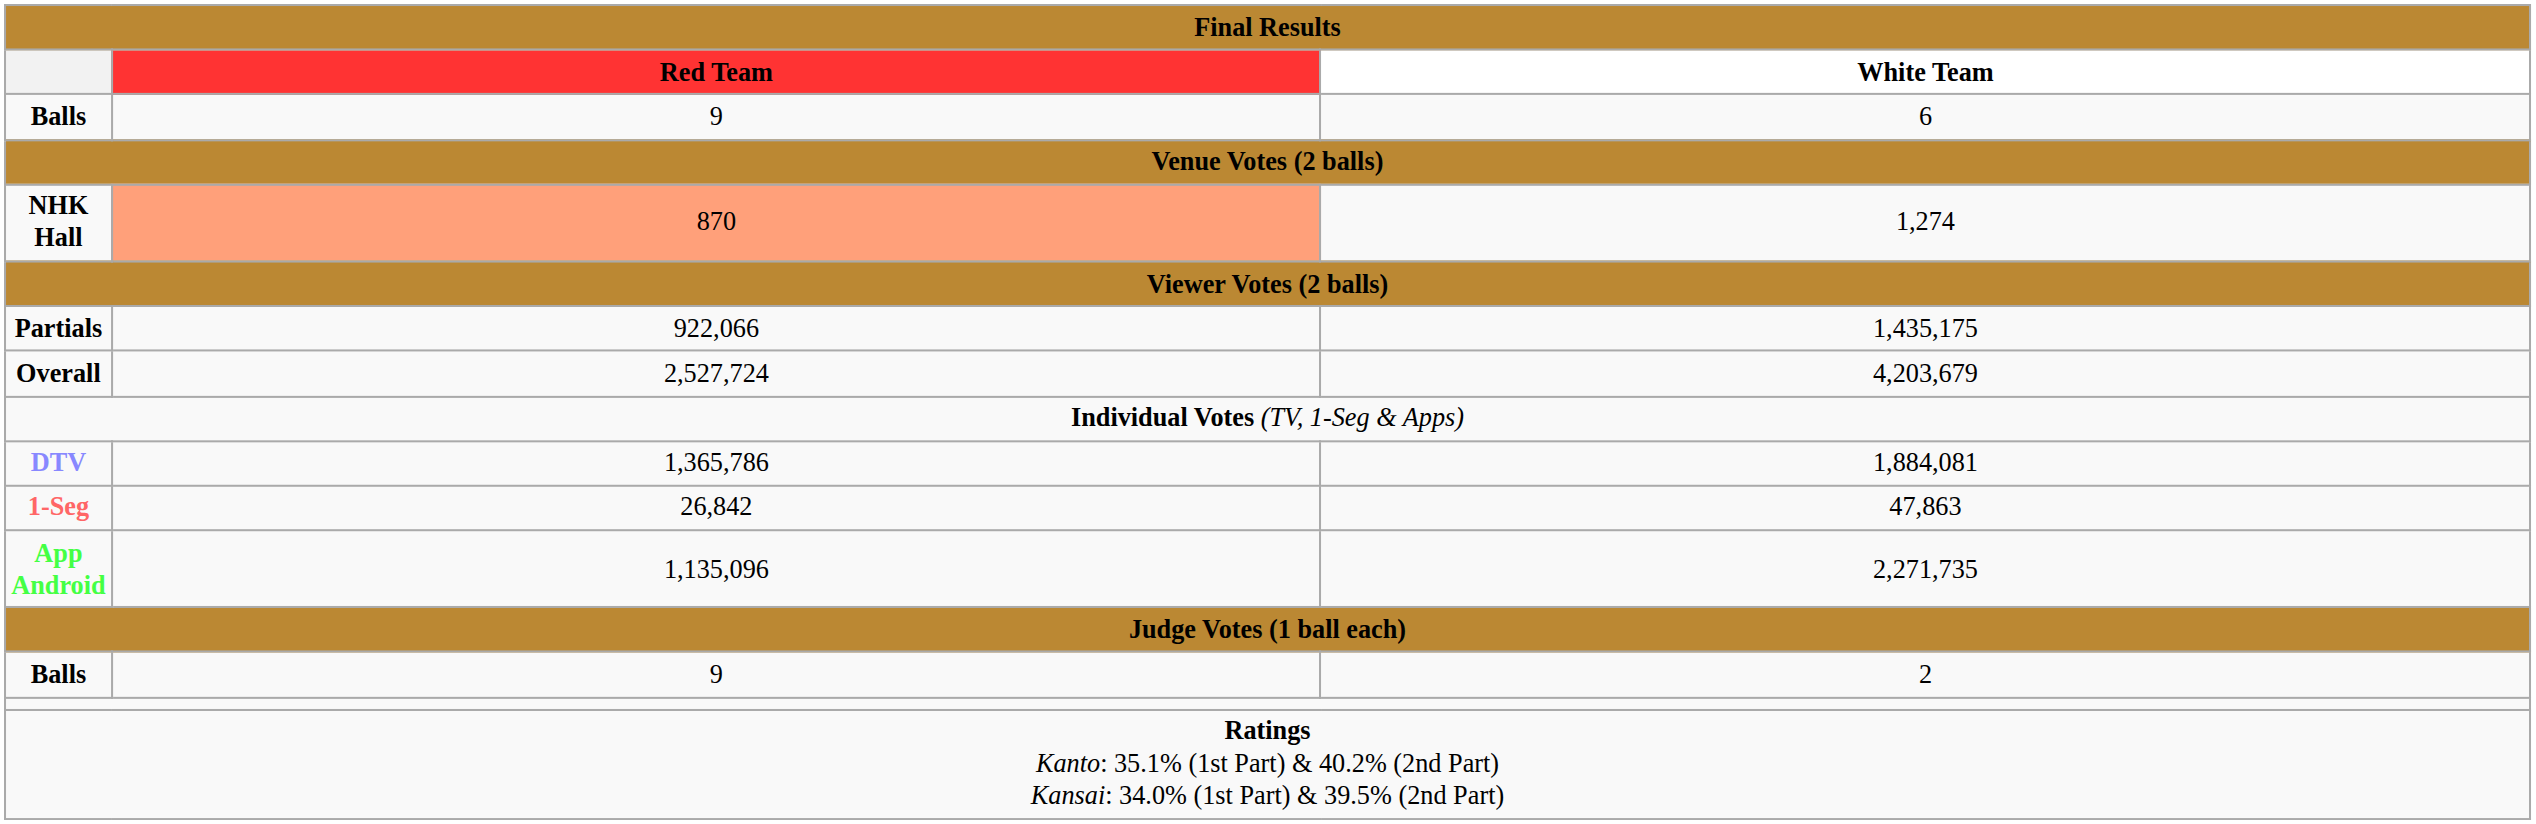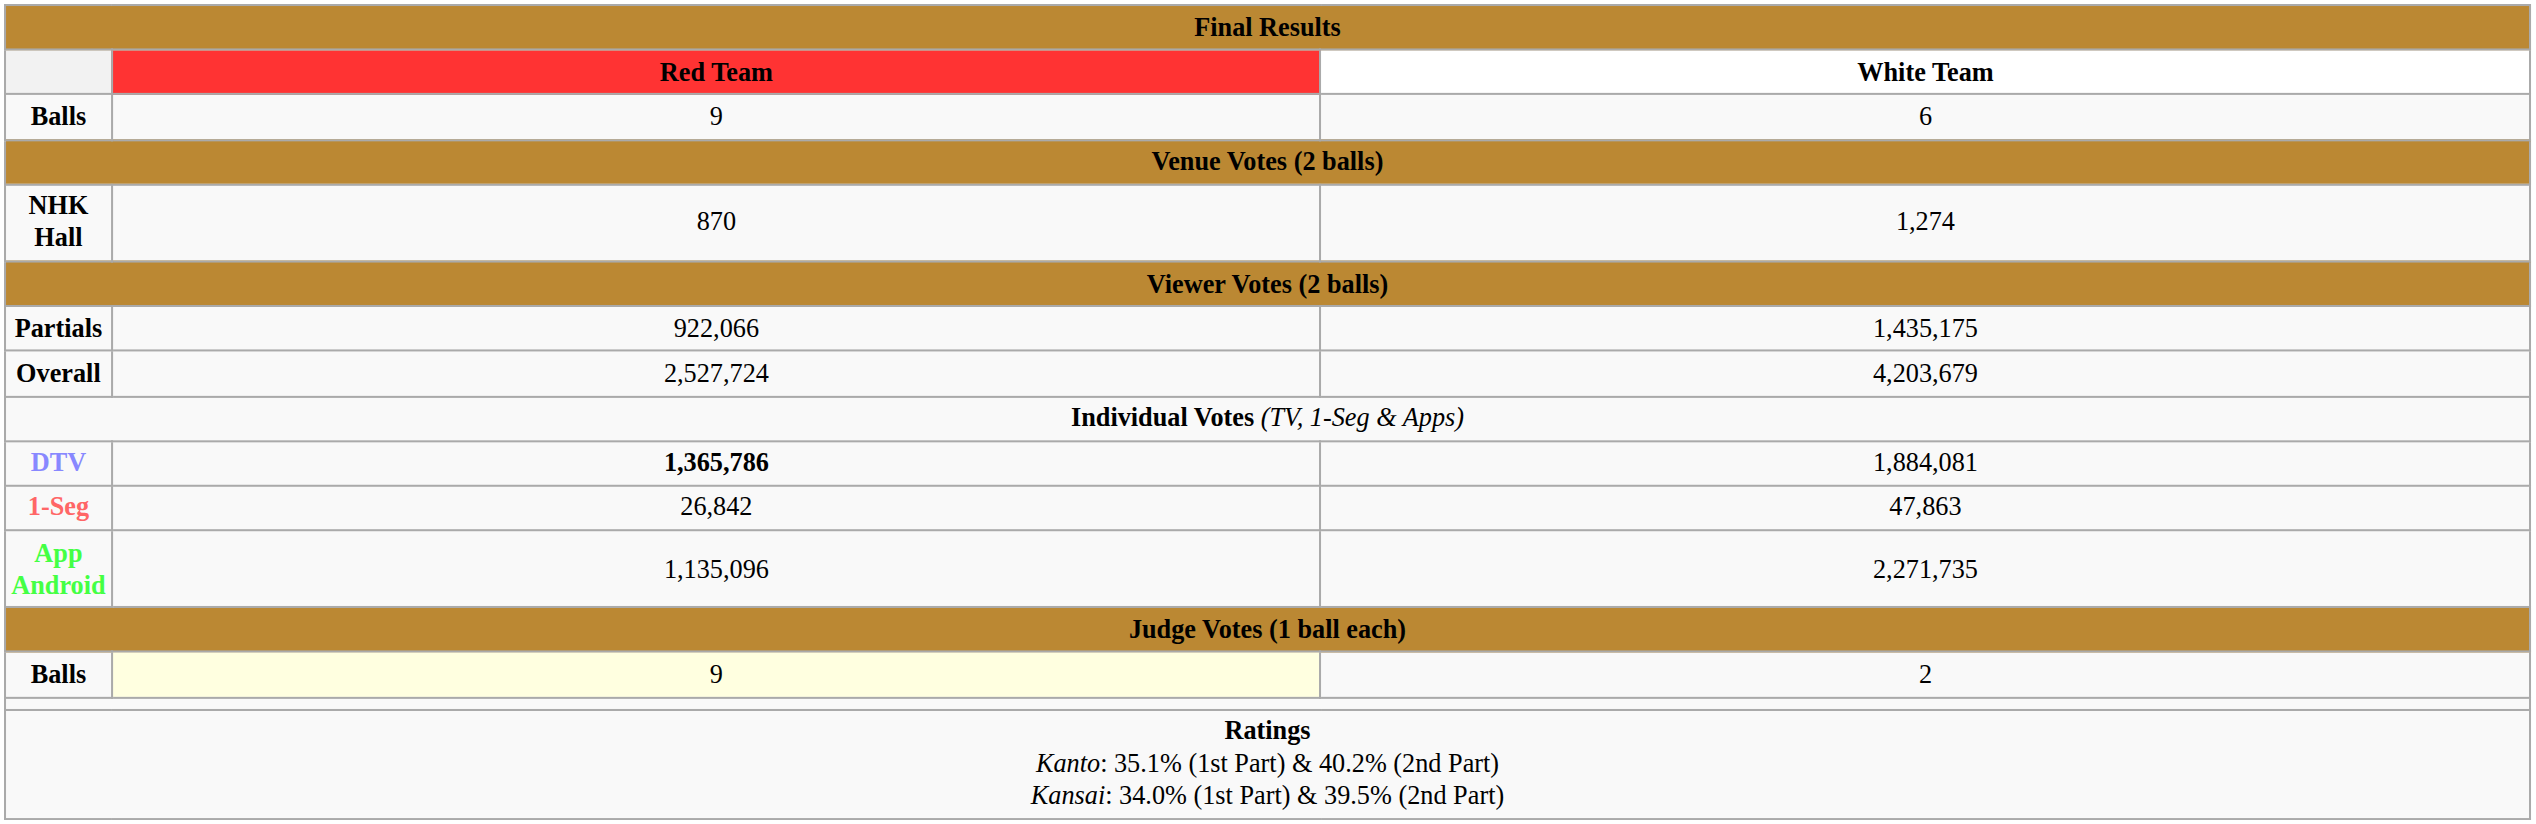(716, 222) lightsalmon background -> (716, 222) no background
(716, 462) normal -> (716, 462) bold
(716, 674) no background -> (716, 674) lightyellow background
